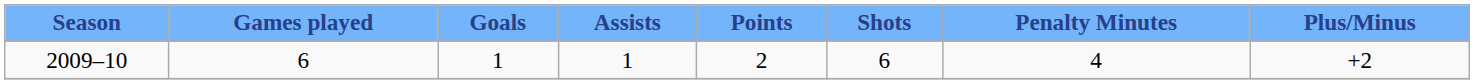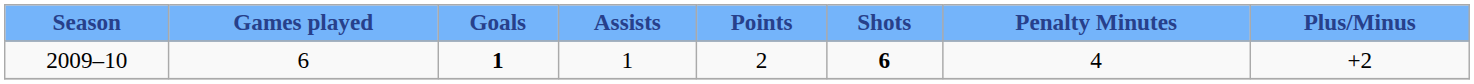(498, 59) normal -> (498, 59) bold
(884, 59) normal -> (884, 59) bold
